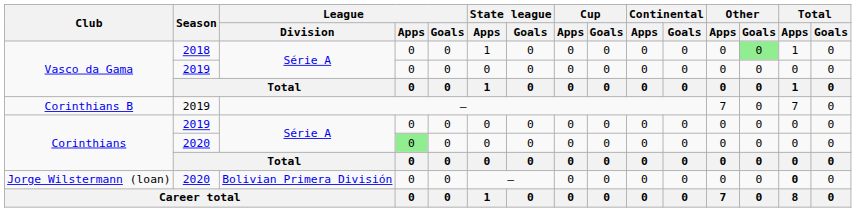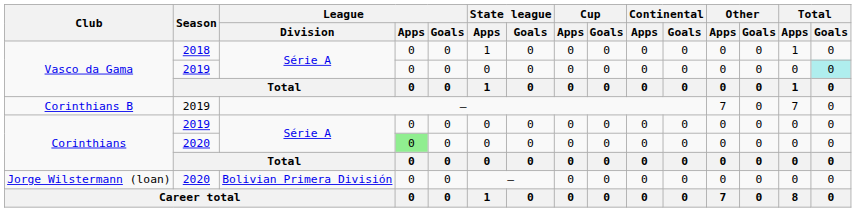(759, 51) lightgreen background -> (759, 51) no background
(831, 69) no background -> (831, 69) paleturquoise background
(795, 180) bold -> (795, 180) normal
